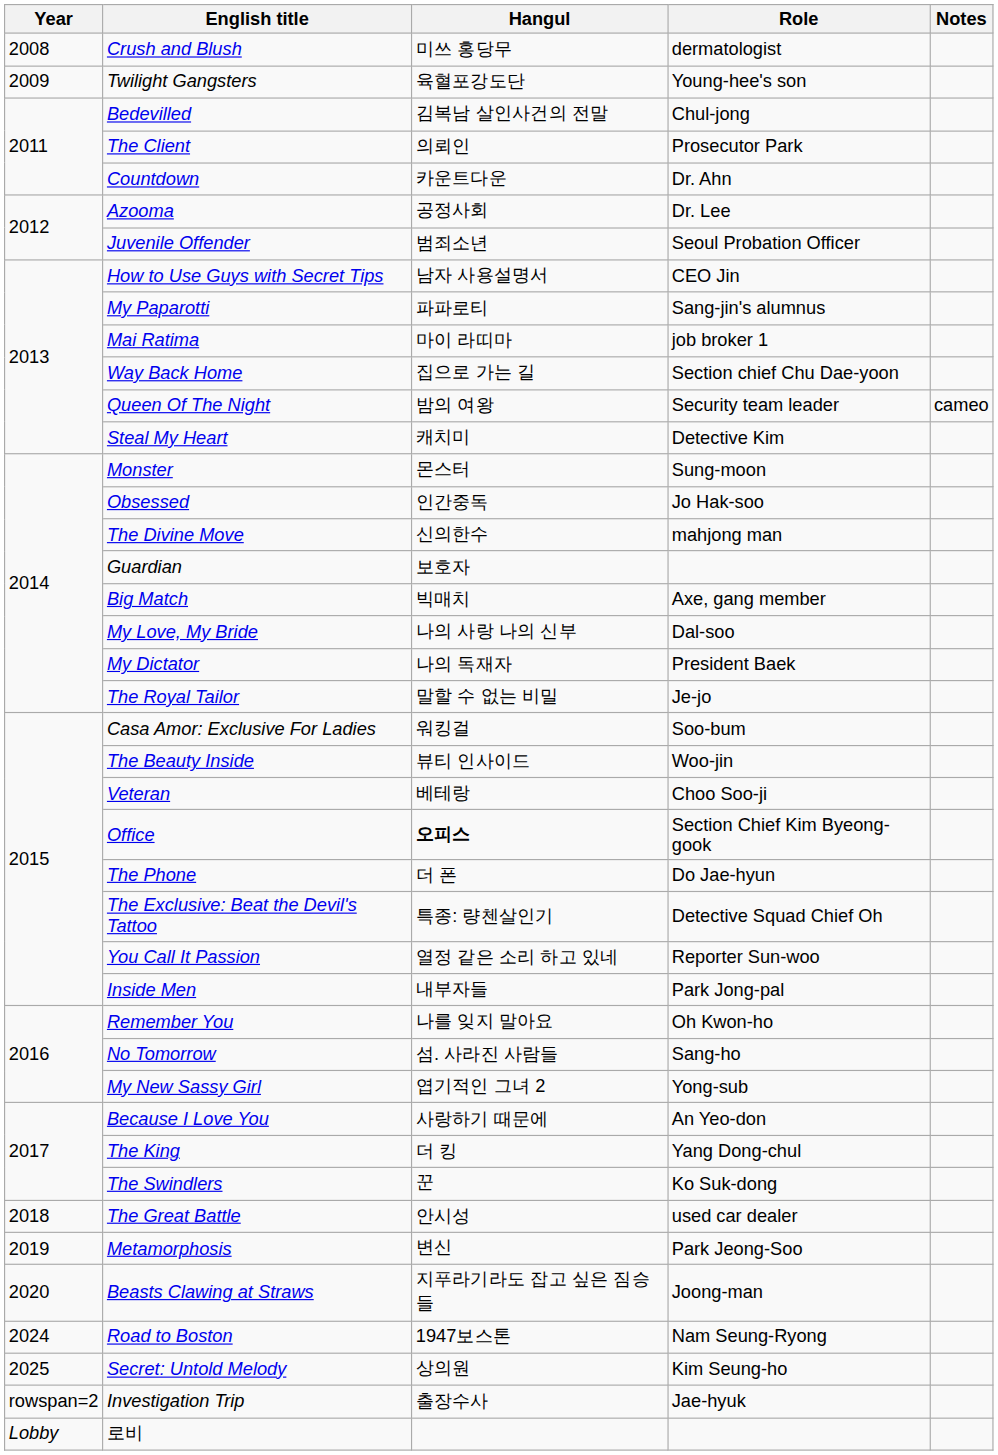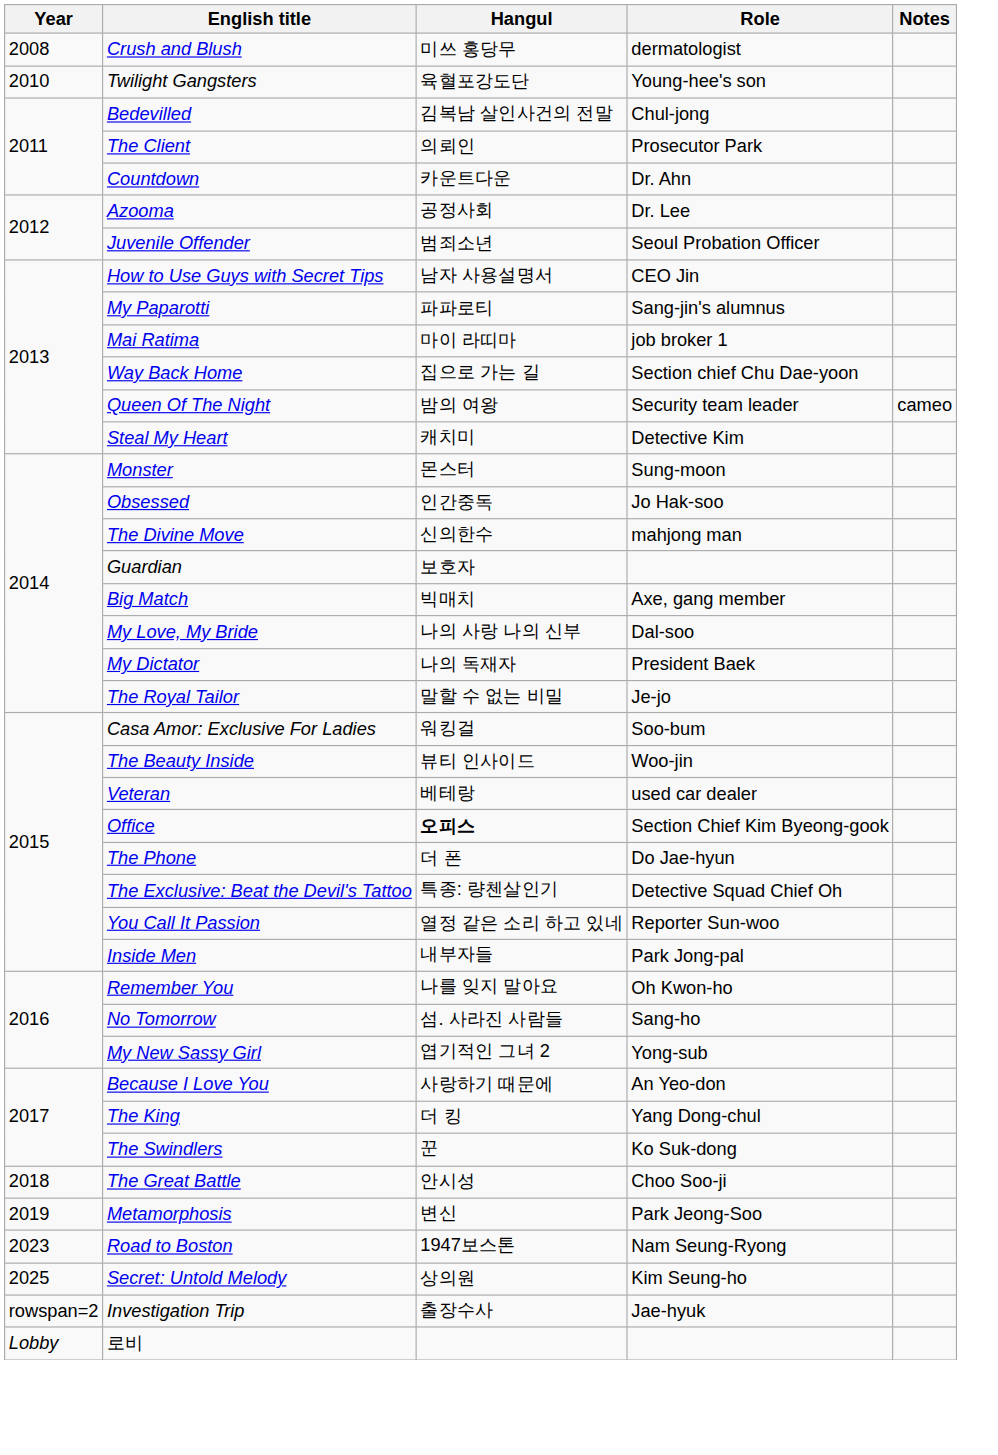(29, 81) 2009 -> (29, 81) 2010
(719, 793) Choo Soo-ji -> (694, 793) used car dealer
(735, 1215) used car dealer -> (679, 1181) Choo Soo-ji
- row: (210, 1292)
(29, 1336) 2024 -> (29, 1246) 2023
